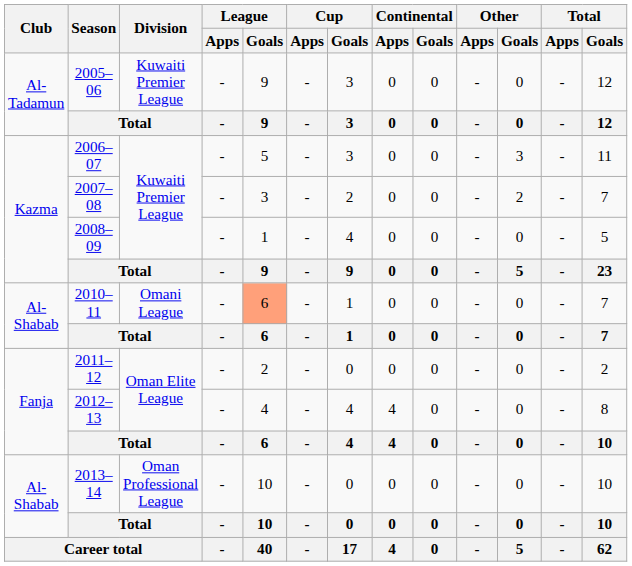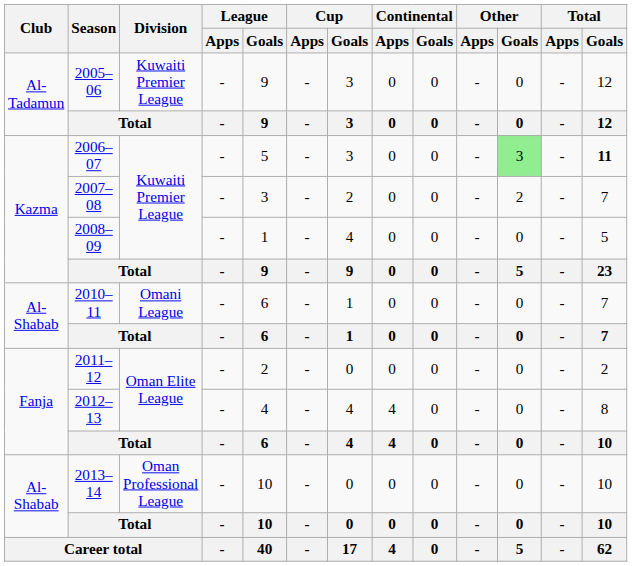(520, 155) no background -> (520, 155) lightgreen background
(605, 155) normal -> (605, 155) bold
(265, 303) lightsalmon background -> (265, 303) no background
